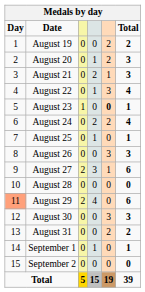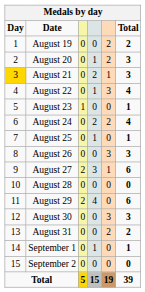(16, 75) no background -> (16, 75) gold background
(109, 107) bold -> (109, 107) normal
(16, 201) lightsalmon background -> (16, 201) no background
